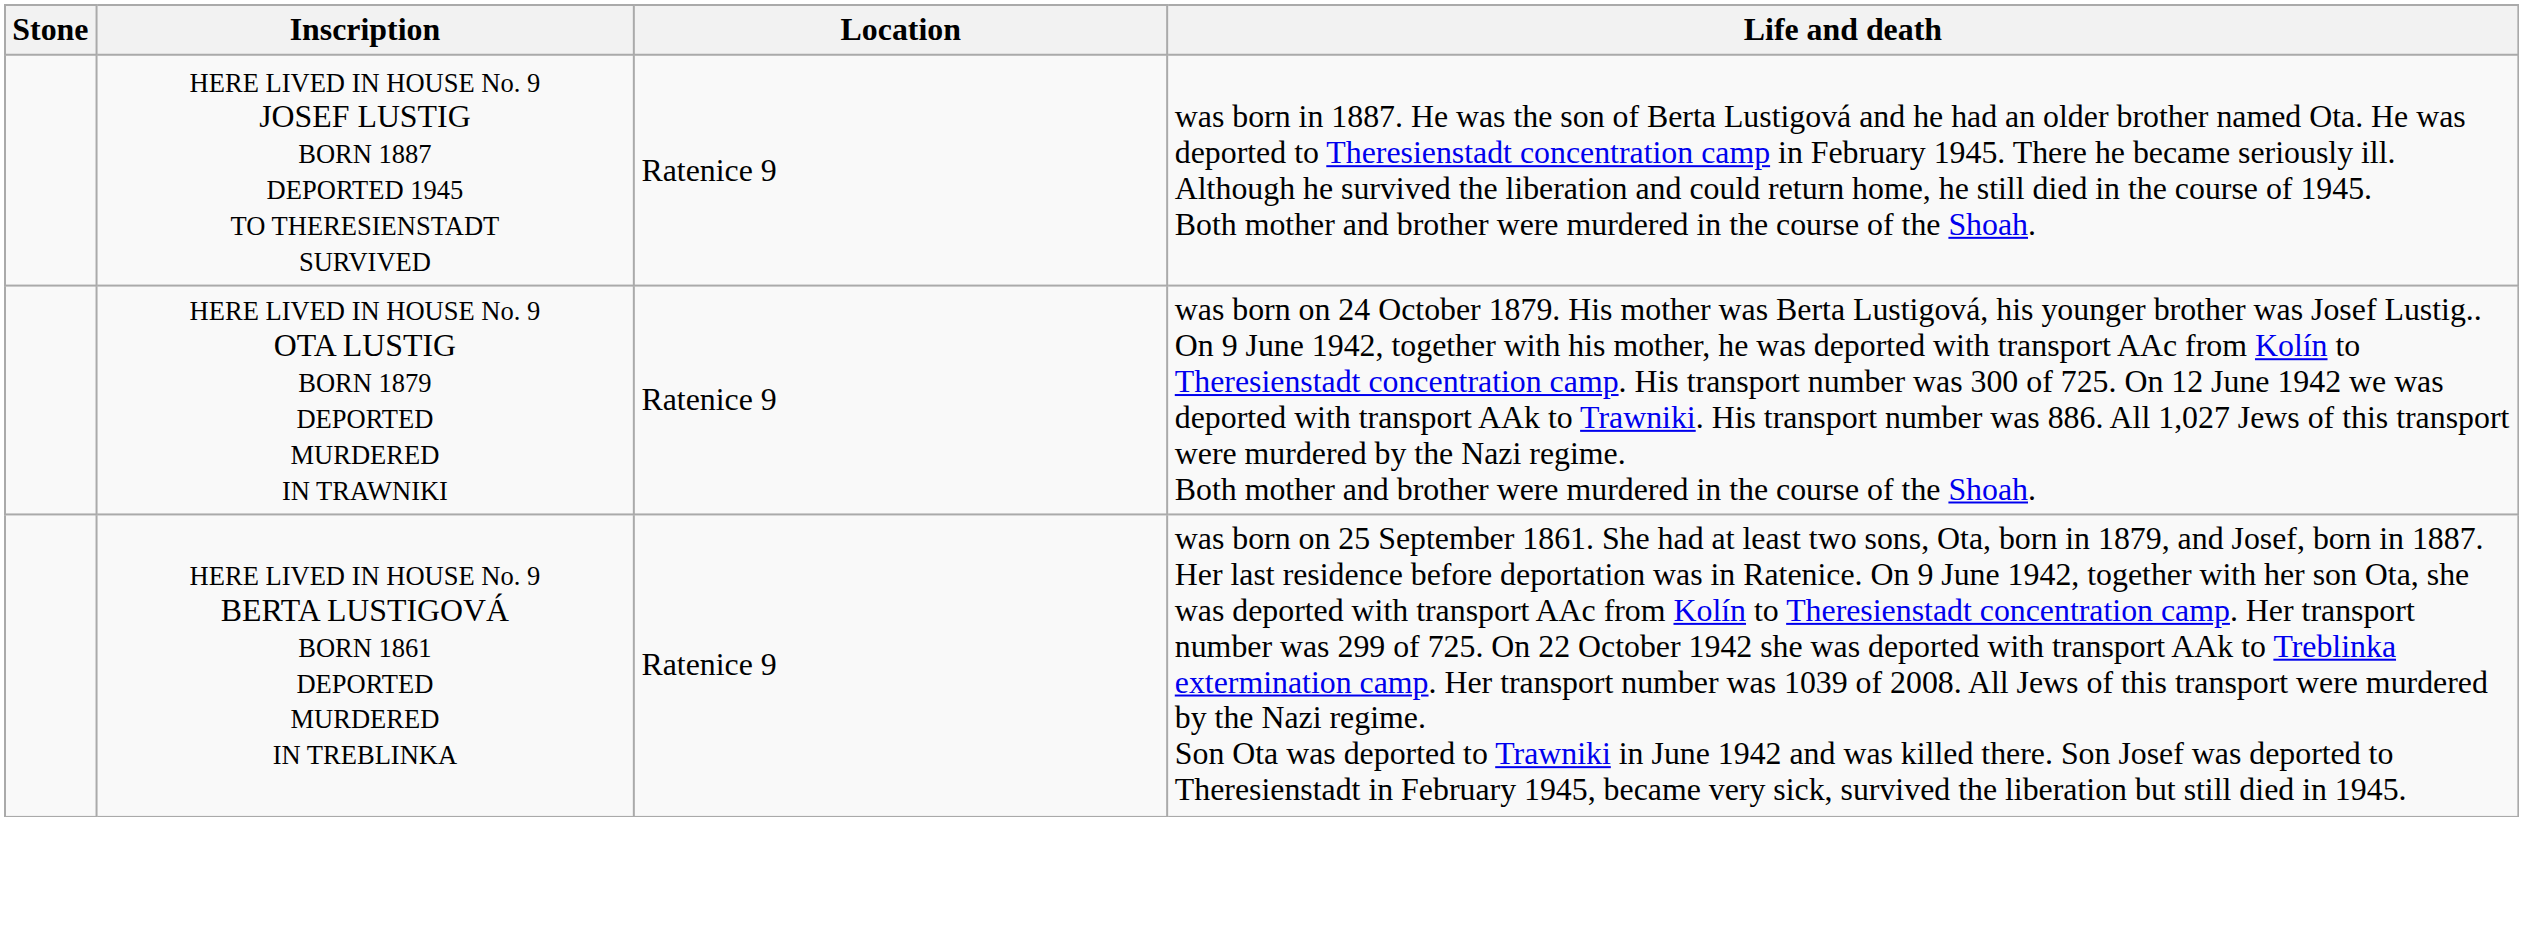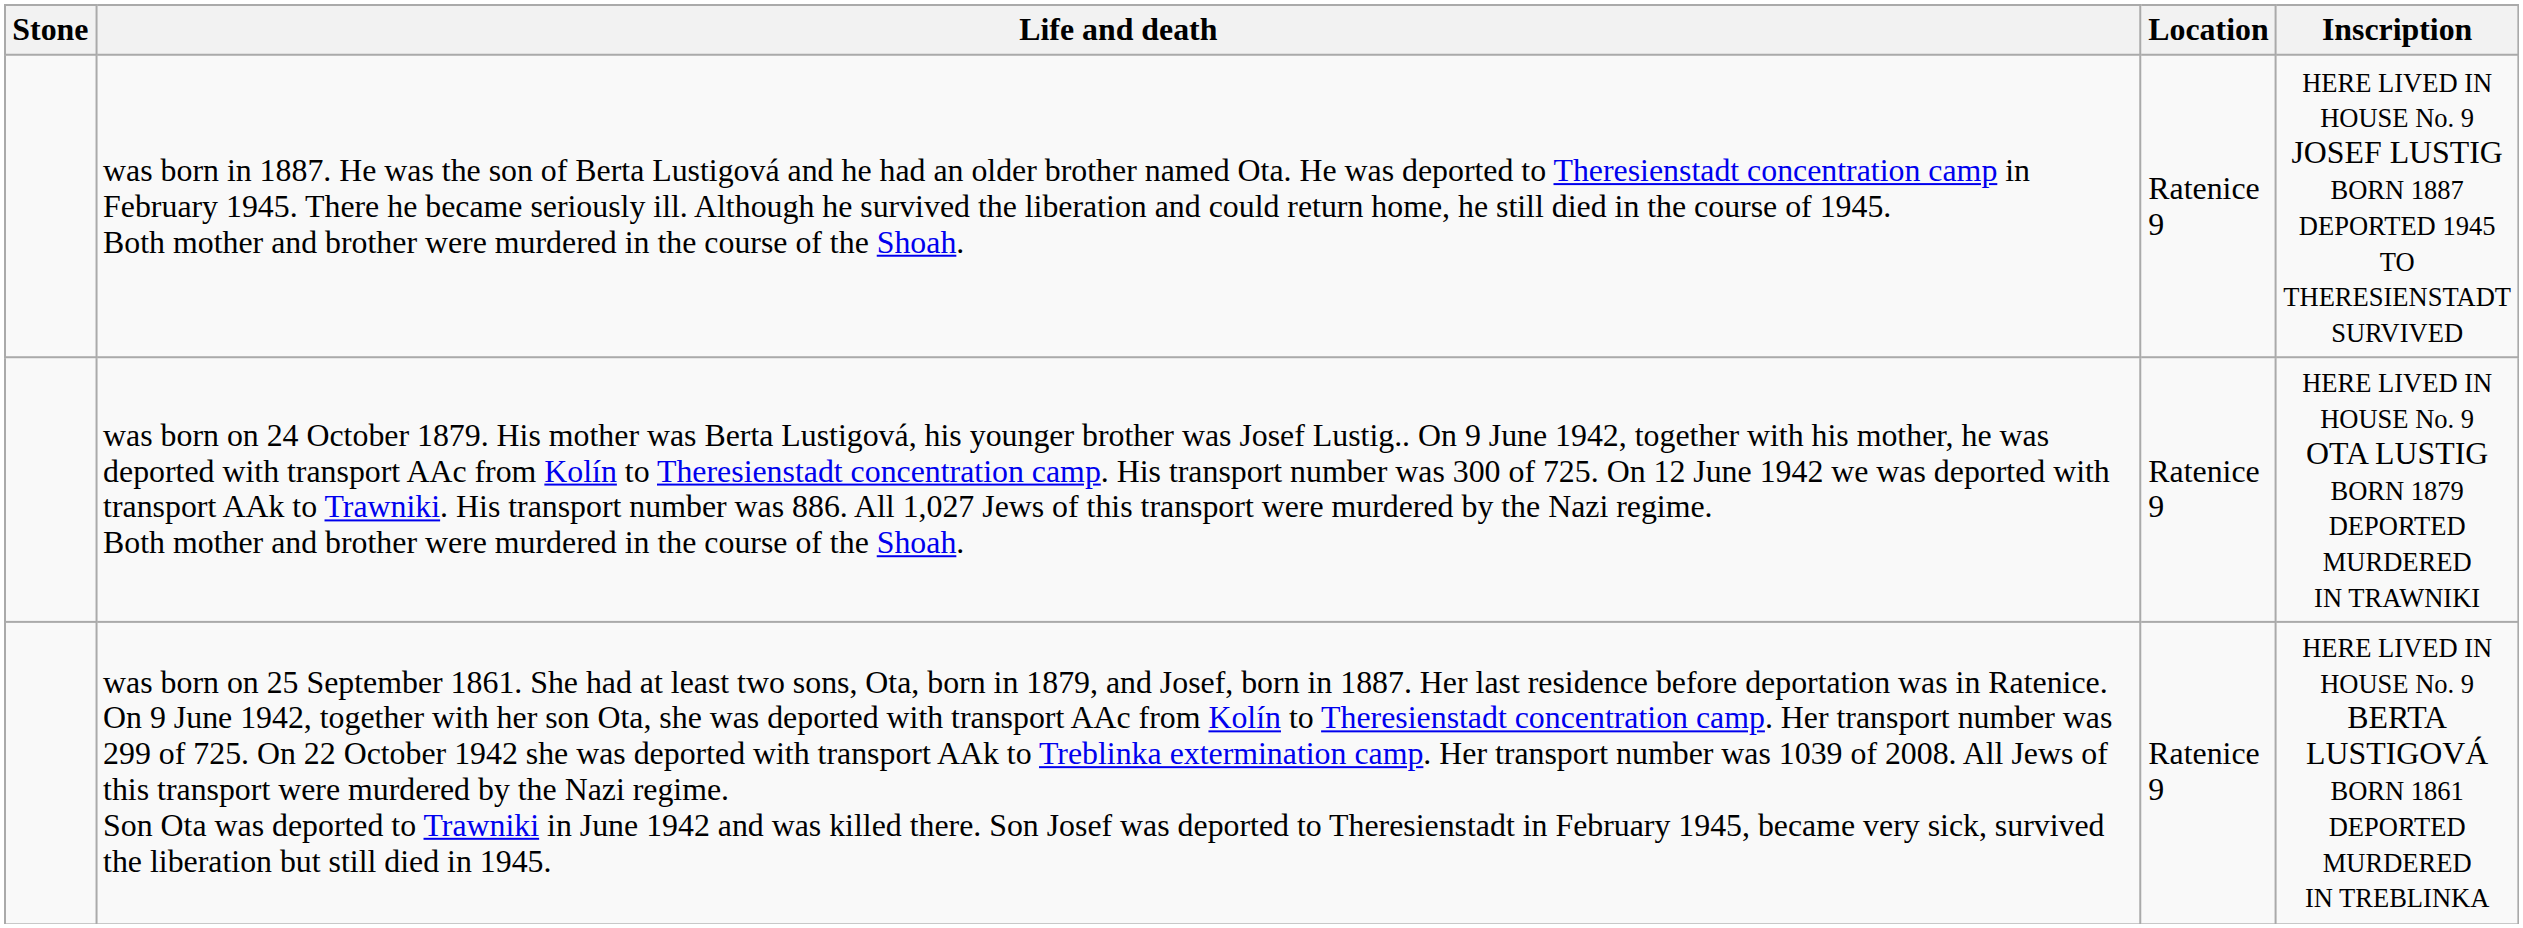columns swapped: (365, 29) <-> (1843, 29)
